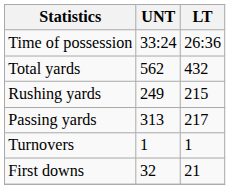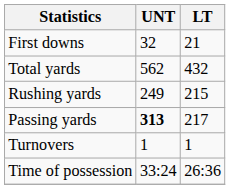rows swapped: (46, 171) <-> (70, 42)
(152, 119) normal -> (152, 119) bold
